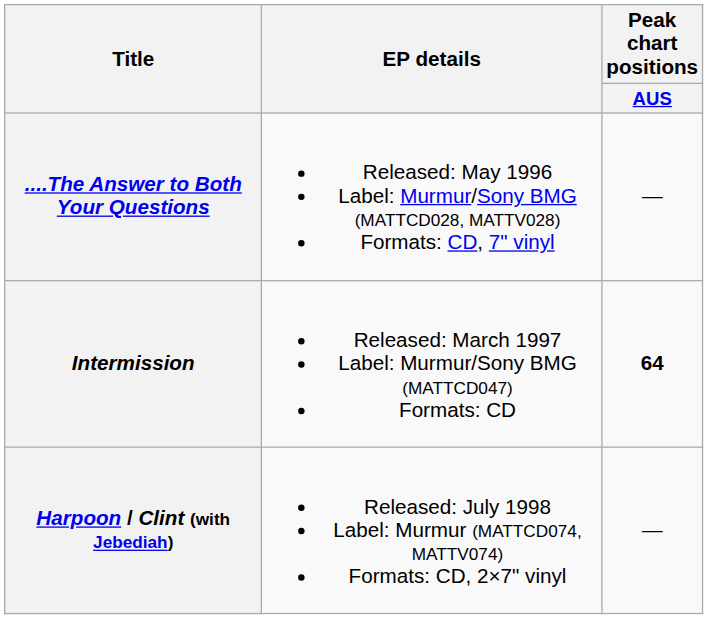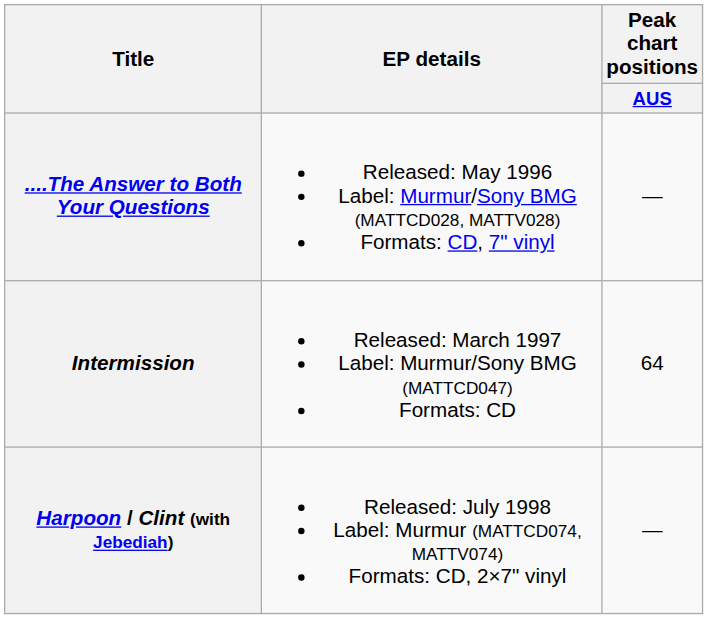(652, 363) bold -> (652, 363) normal
